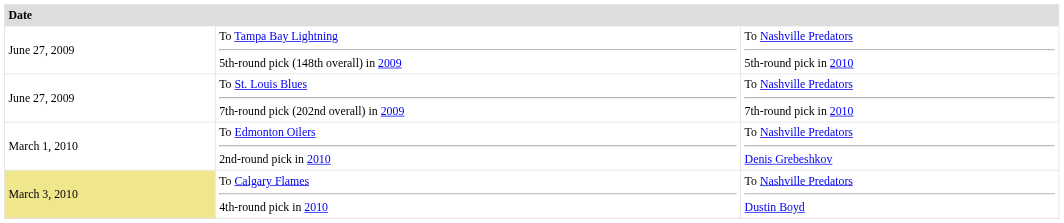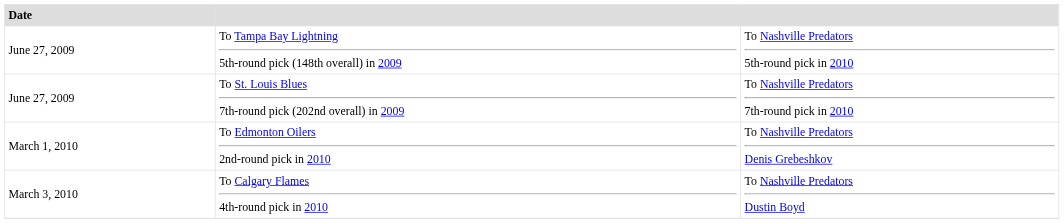(43, 194) khaki background -> (43, 194) no background
